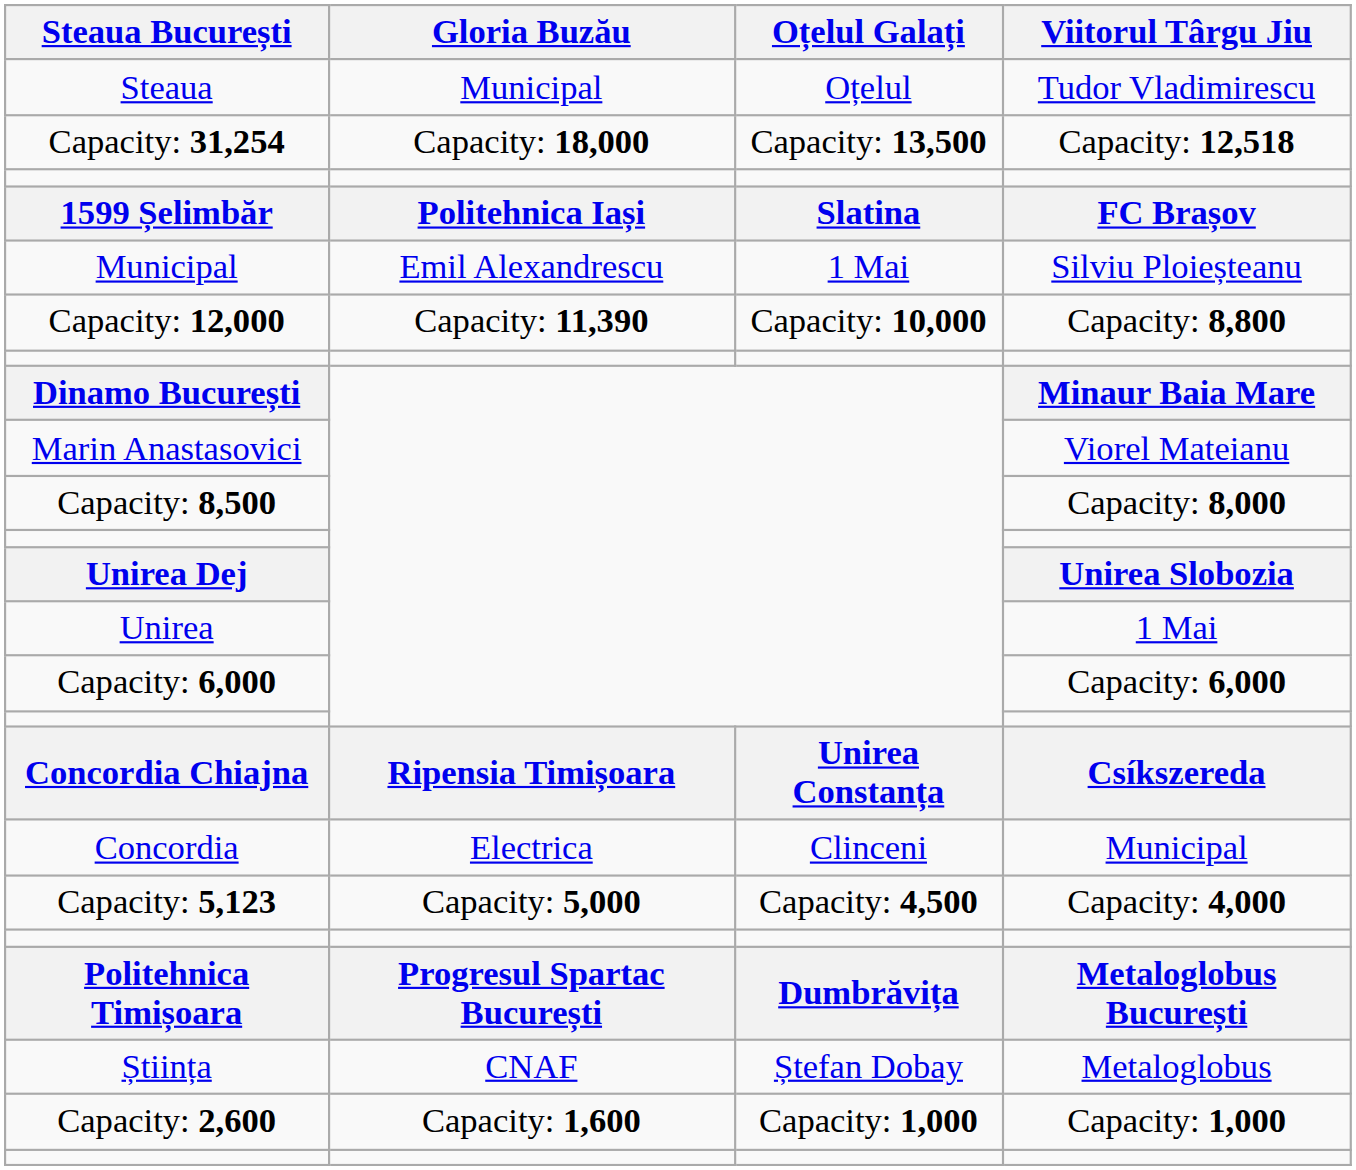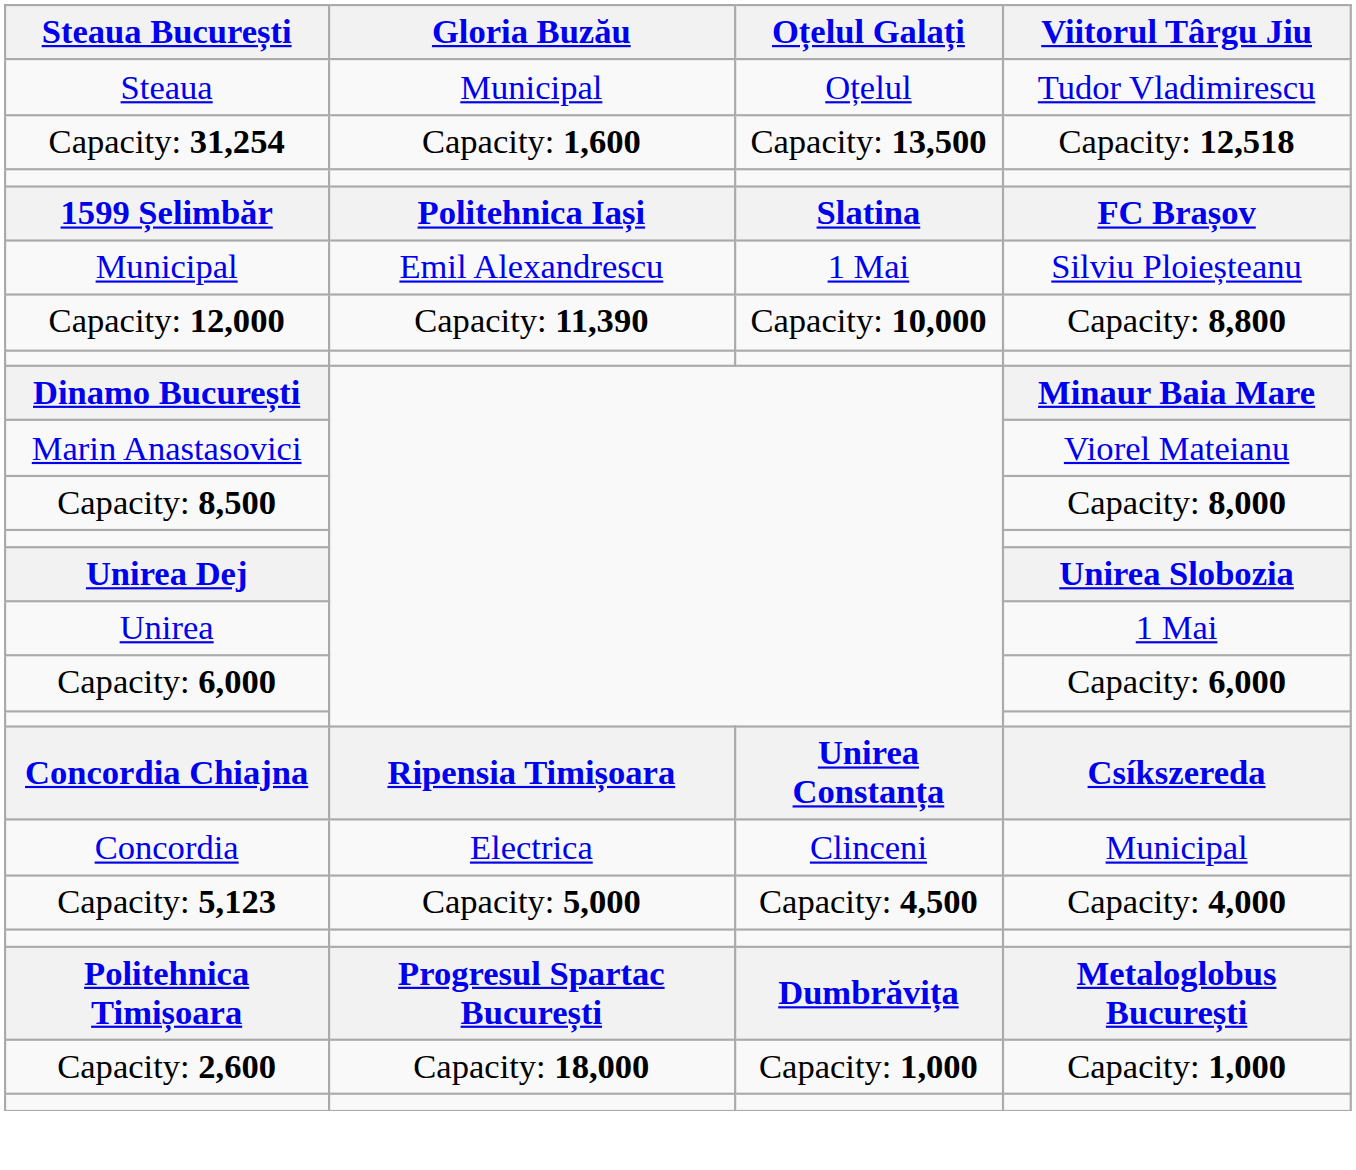(531, 141) Capacity: 18,000 -> (531, 141) Capacity: 1,600
- row: (167, 1066)
(531, 1121) Capacity: 1,600 -> (531, 1066) Capacity: 18,000
